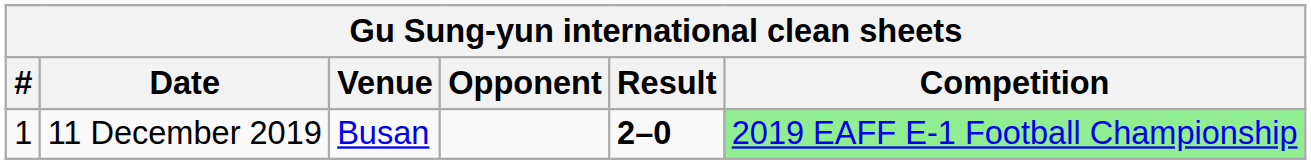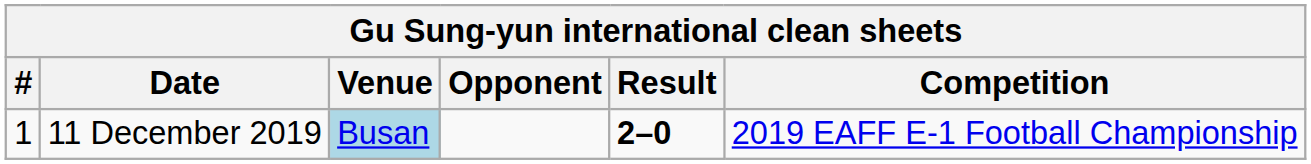(383, 134) no background -> (383, 134) lightblue background
(1015, 134) lightgreen background -> (1015, 134) no background
